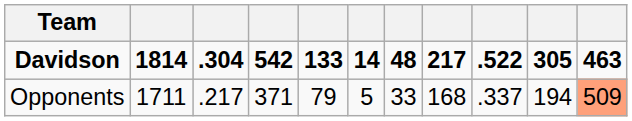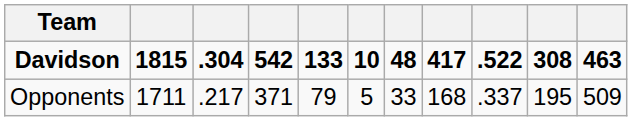(161, 60) 1814 -> (161, 60) 1815
(367, 60) 14 -> (367, 60) 10
(447, 60) 217 -> (447, 60) 417
(553, 60) 305 -> (553, 60) 308
(553, 97) 194 -> (553, 97) 195
(602, 97) lightsalmon background -> (602, 97) no background
